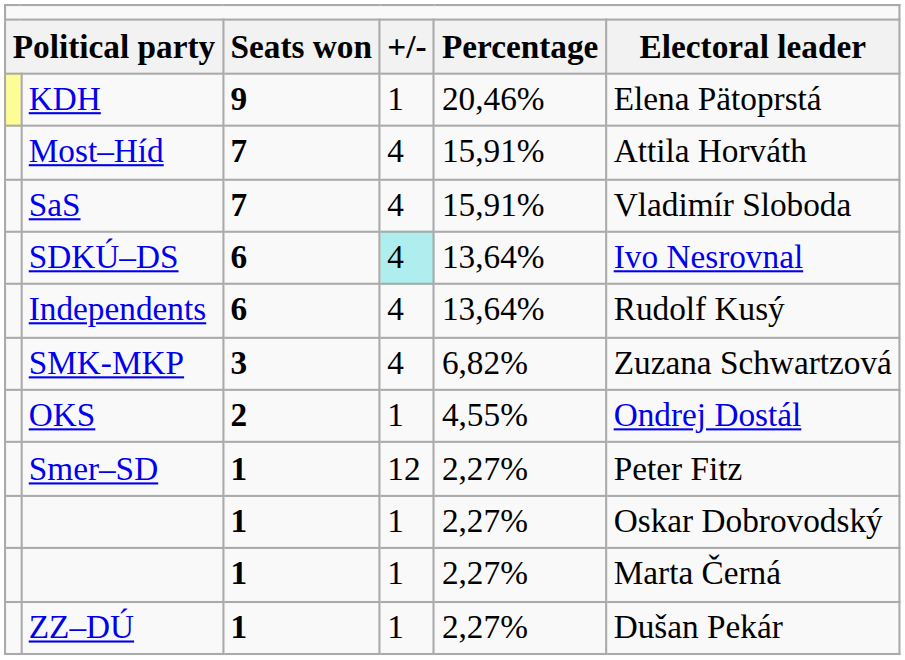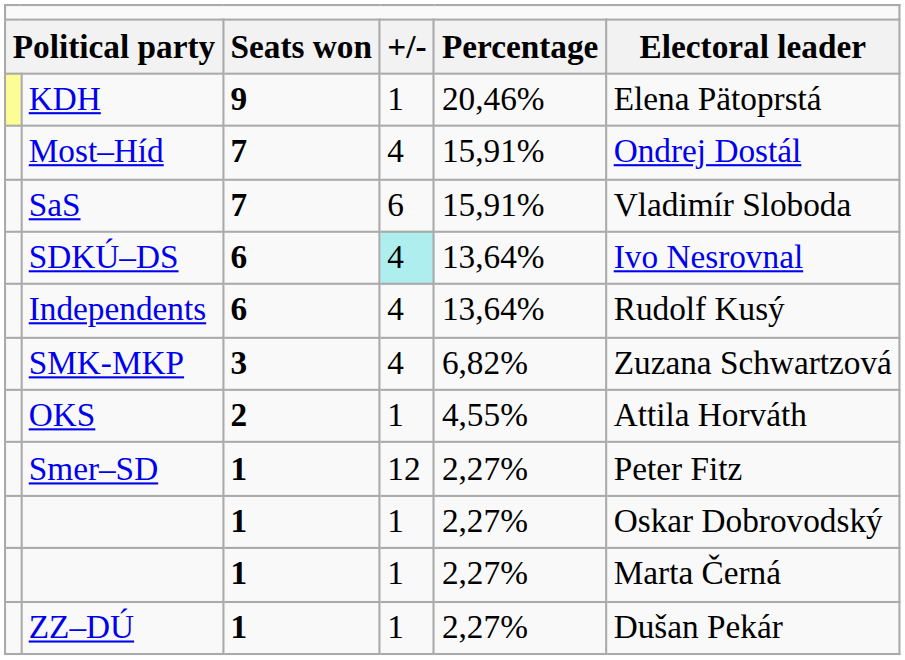(710, 151) Attila Horváth -> (708, 151) Ondrej Dostál
(396, 204) 4 -> (396, 204) 6
(708, 415) Ondrej Dostál -> (710, 415) Attila Horváth
